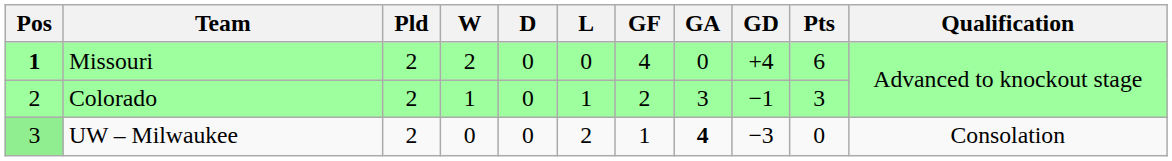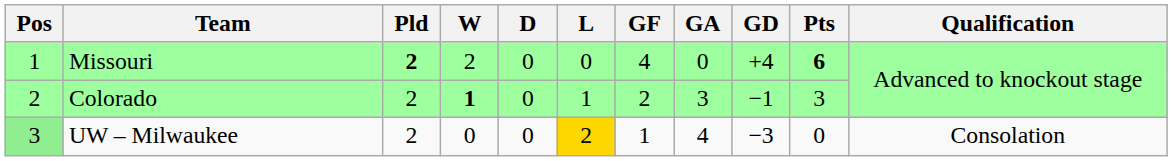(34, 60) bold -> (34, 60) normal
(411, 60) normal -> (411, 60) bold
(819, 60) normal -> (819, 60) bold
(470, 98) normal -> (470, 98) bold
(586, 135) no background -> (586, 135) gold background
(703, 135) bold -> (703, 135) normal
